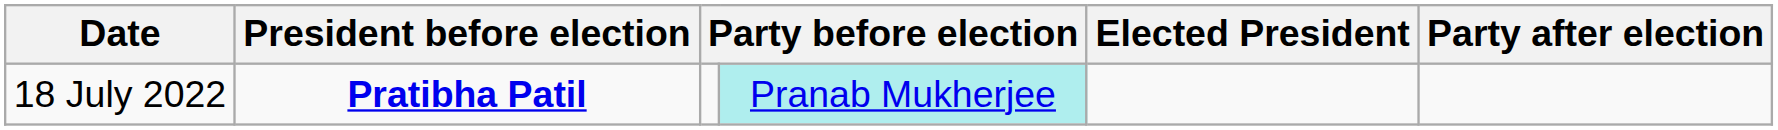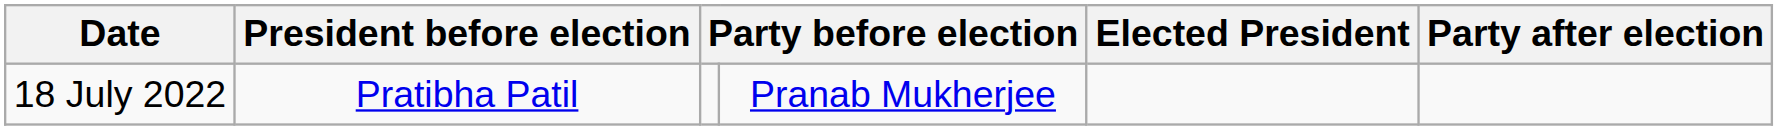(467, 93) bold -> (467, 93) normal
(903, 93) paleturquoise background -> (903, 93) no background
